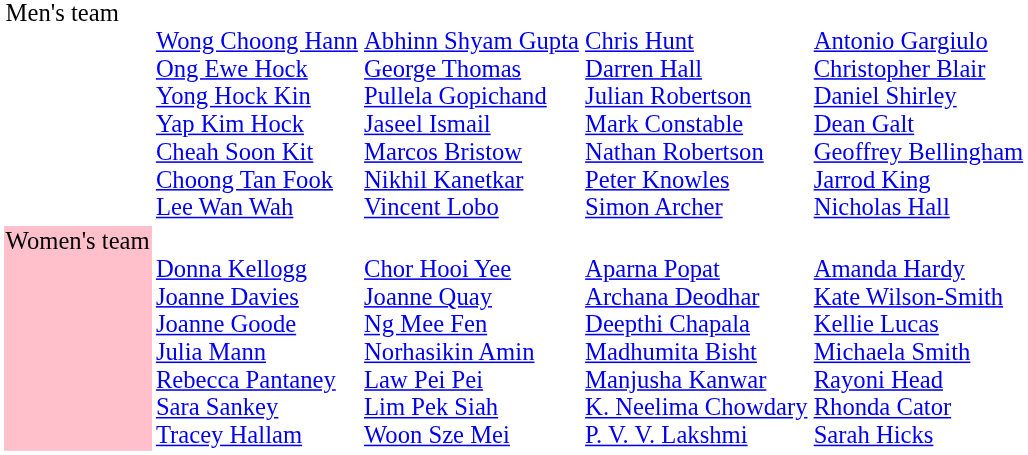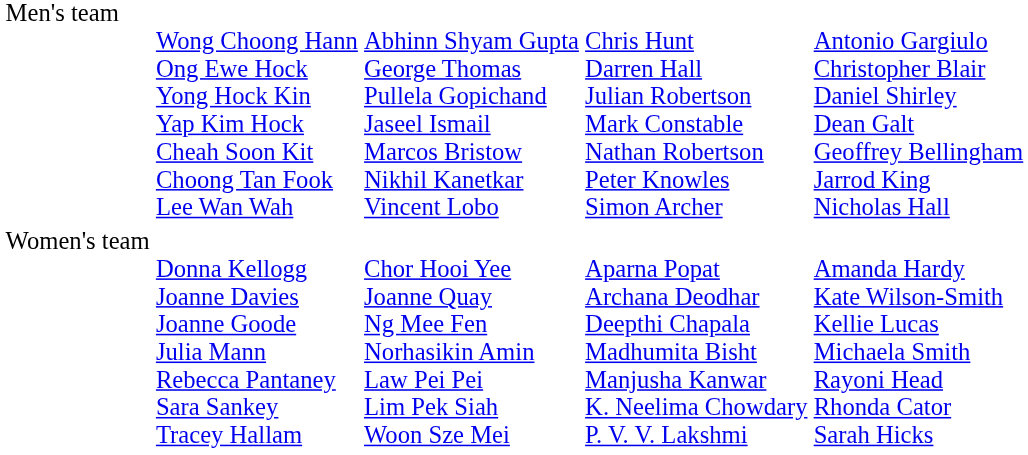(78, 241) pink background -> (78, 241) no background
